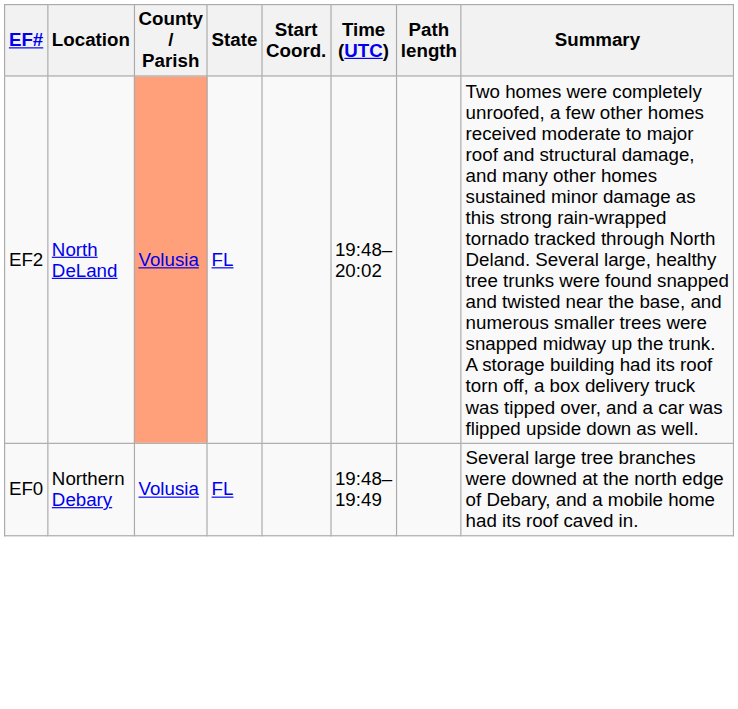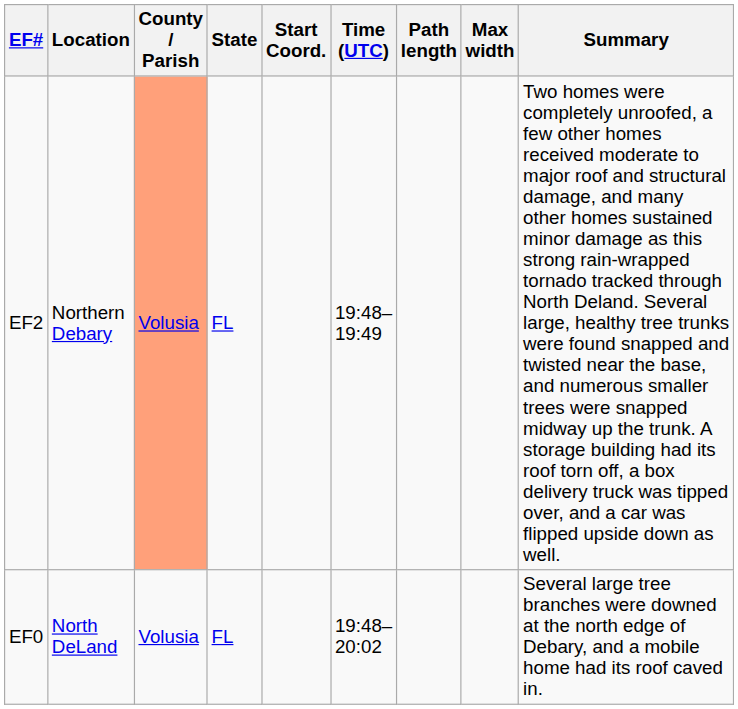+ column: (490, 40)
(85, 259) North DeLand -> (88, 322) Northern Debary
(364, 259) 19:48–20:02 -> (364, 322) 19:48–19:49
(88, 489) Northern Debary -> (85, 636) North DeLand
(364, 489) 19:48–19:49 -> (364, 636) 19:48–20:02
